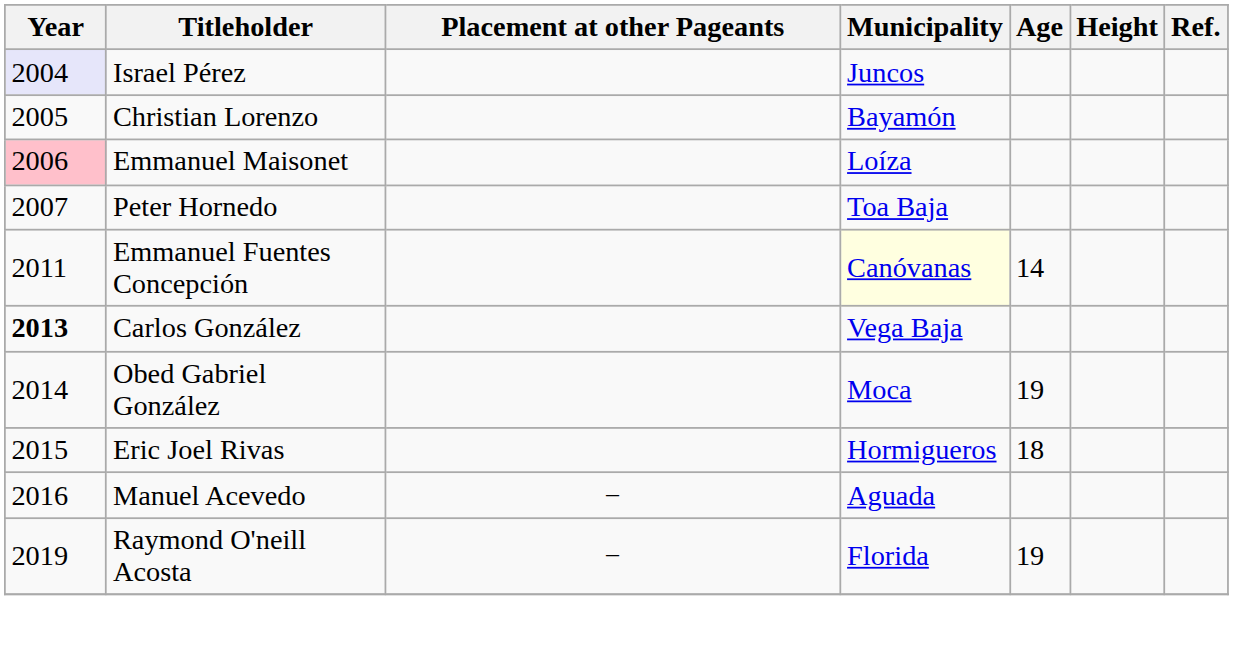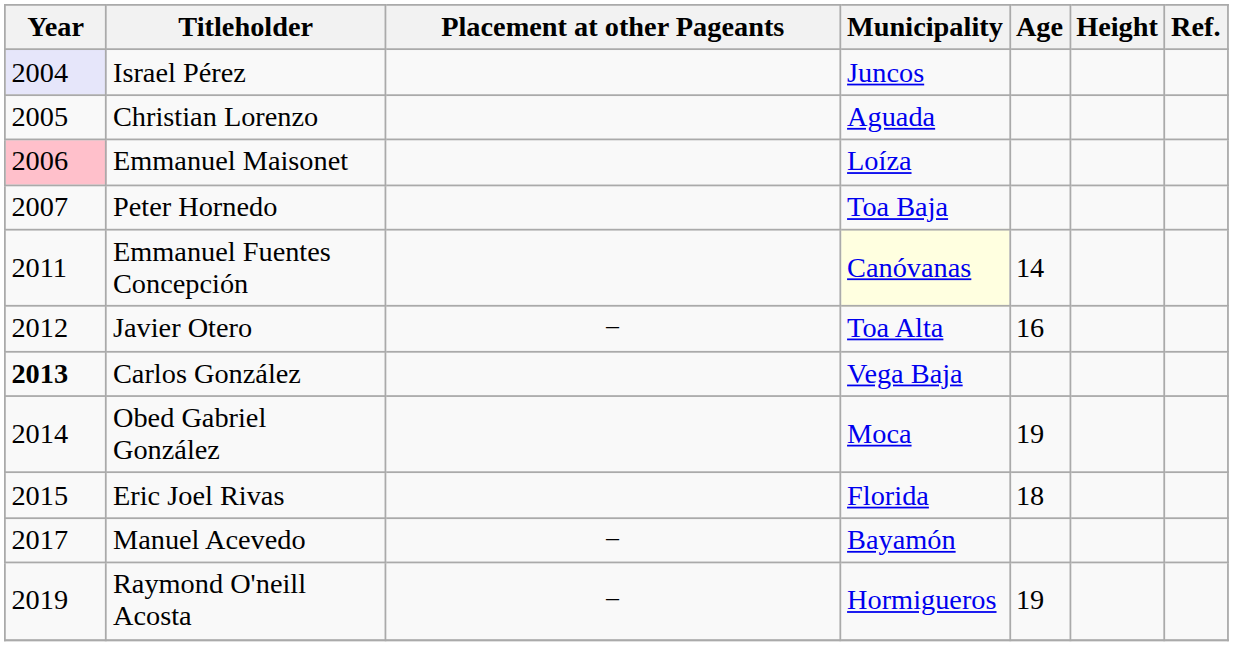(901, 116) Bayamón -> (891, 116) Aguada
+ row: (183, 328)
(922, 449) Hormigueros -> (888, 494) Florida
(40, 494) 2016 -> (40, 539) 2017
(891, 494) Aguada -> (901, 539) Bayamón
(888, 555) Florida -> (922, 600) Hormigueros
